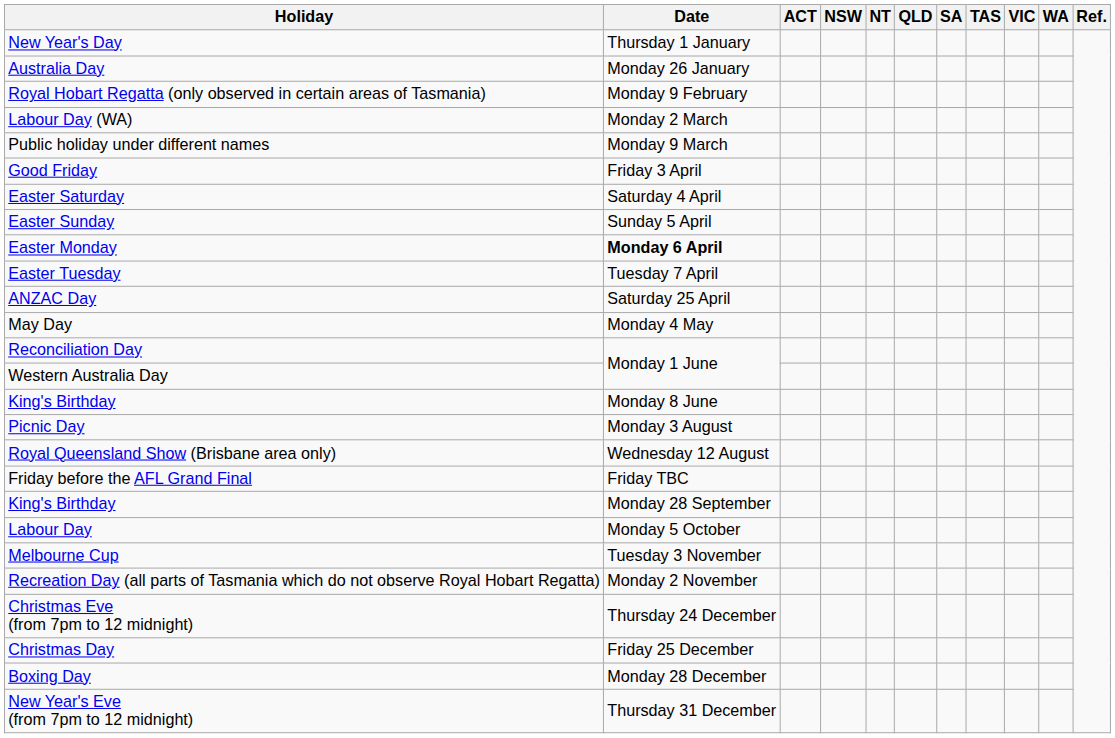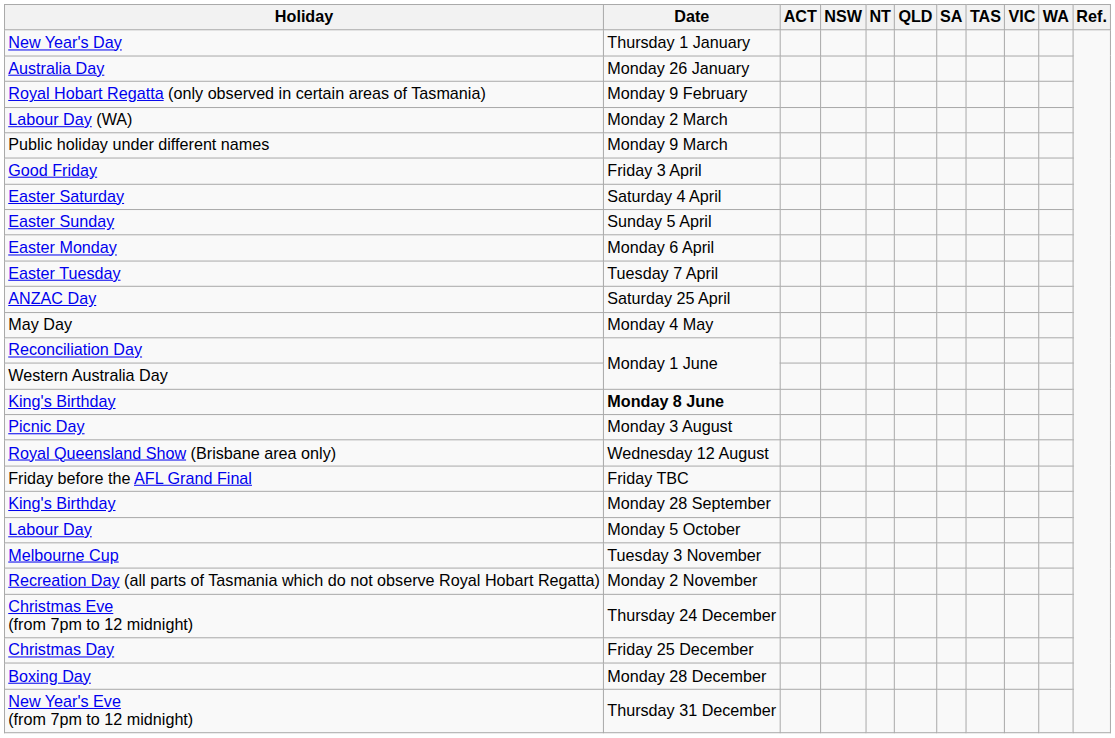(665, 247) bold -> (661, 247) normal
(663, 401) normal -> (666, 401) bold
